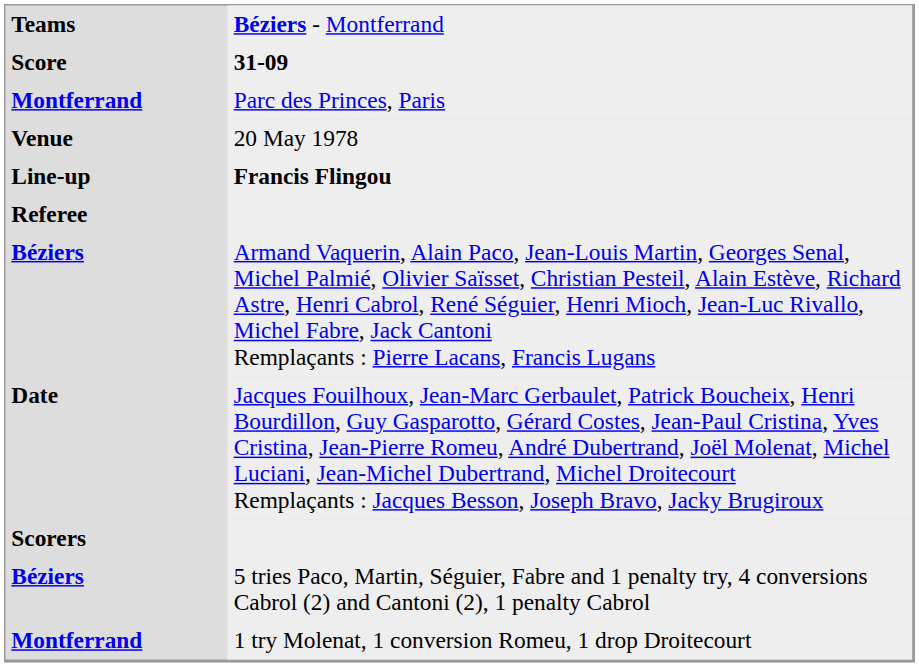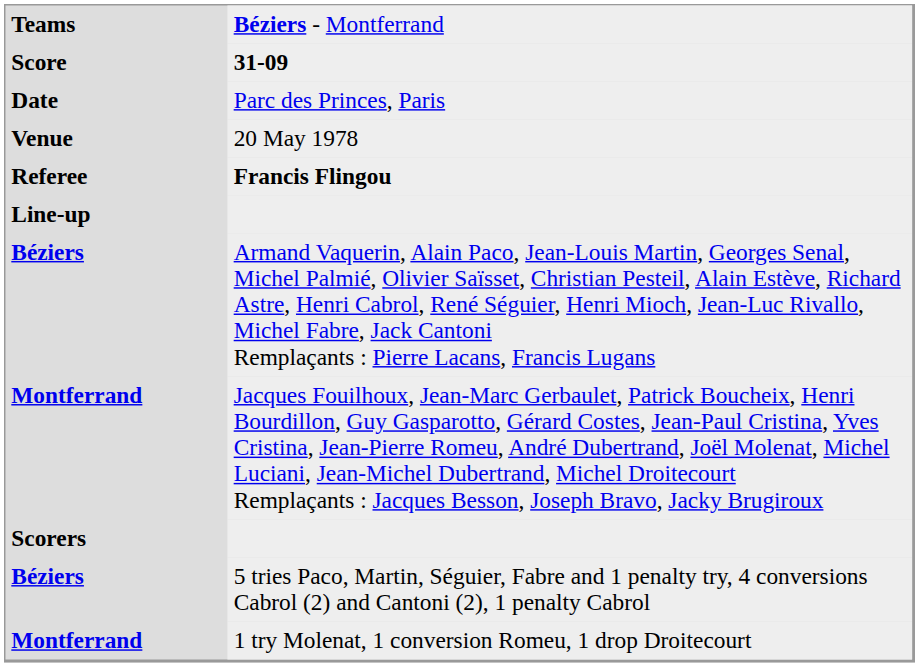(77, 100) Montferrand -> (35, 100) Date
(51, 176) Line-up -> (49, 176) Referee
(49, 214) Referee -> (51, 214) Line-up
(35, 395) Date -> (77, 395) Montferrand
